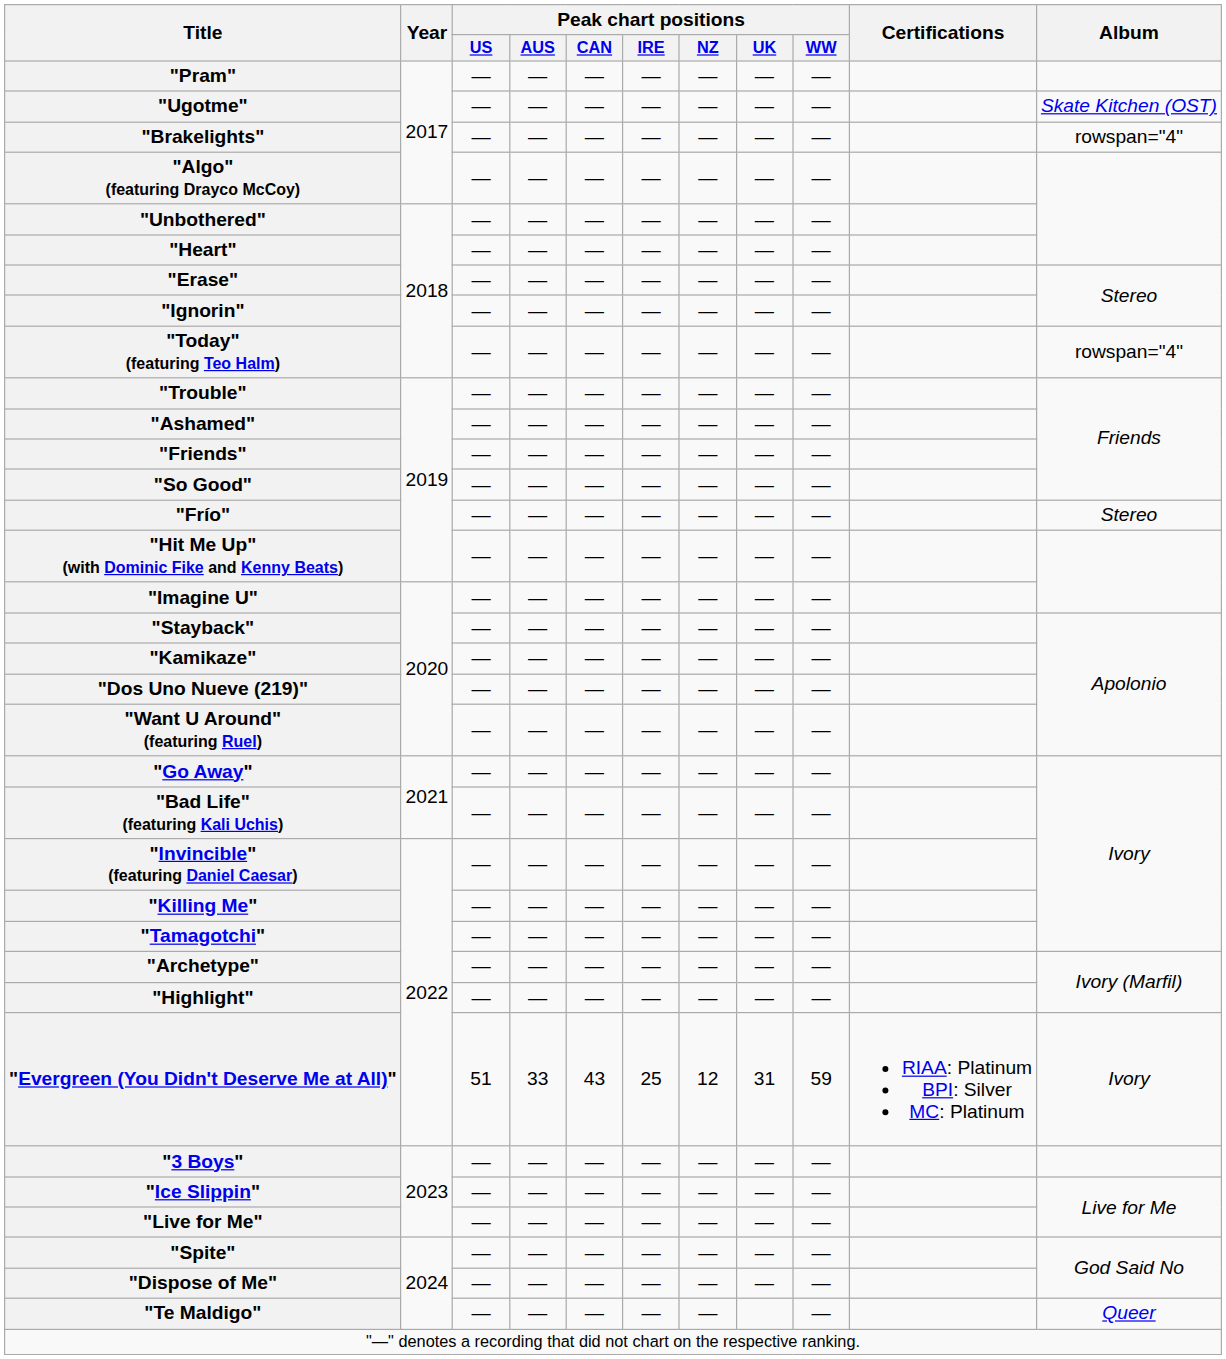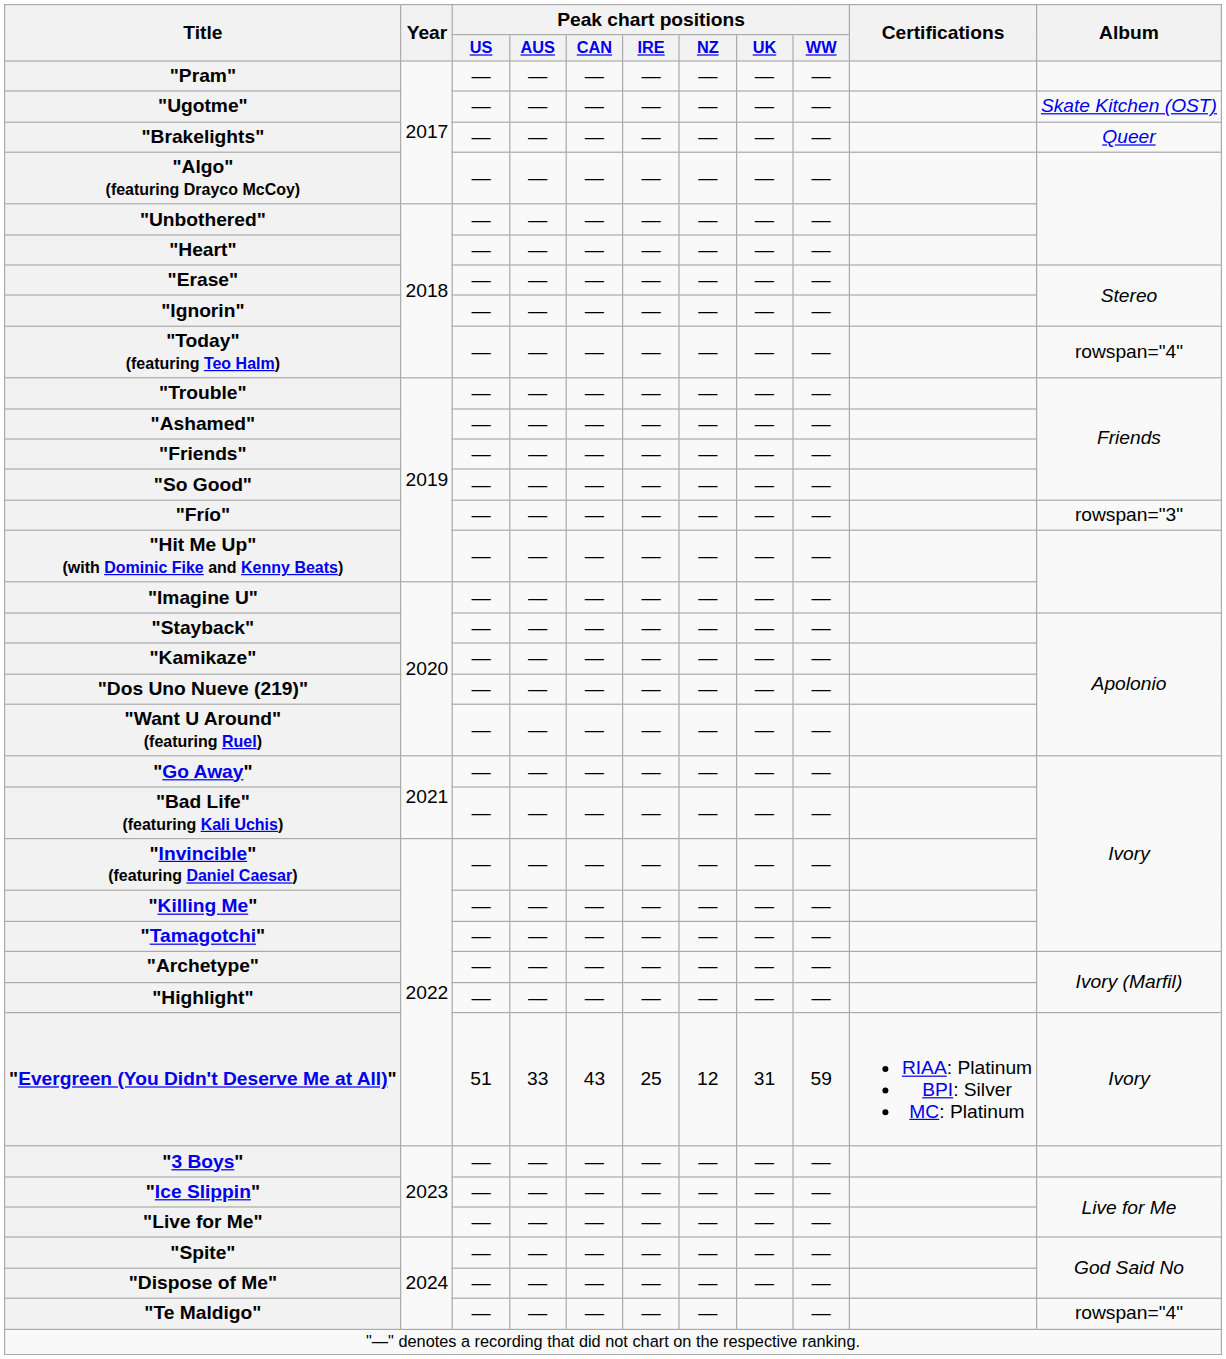(1129, 136) rowspan="4" -> (1129, 136) Queer
(1129, 514) Stereo -> (1129, 514) rowspan="3"
(1129, 1313) Queer -> (1129, 1313) rowspan="4"
